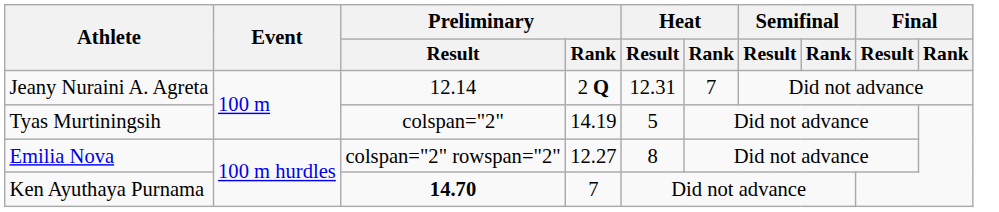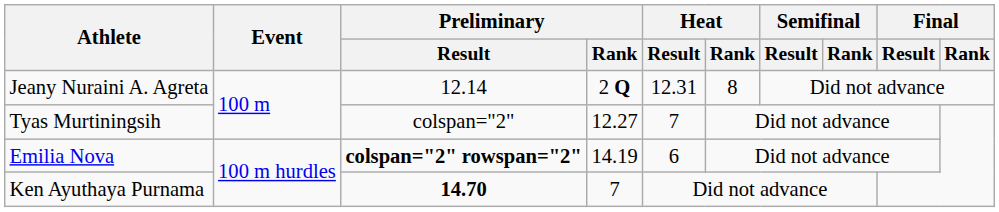(711, 87) 7 -> (732, 87) 8
(593, 121) 14.19 -> (615, 121) 12.27
(653, 121) 5 -> (674, 121) 7
(453, 155) normal -> (464, 155) bold
(593, 155) 12.27 -> (615, 155) 14.19
(653, 155) 8 -> (674, 155) 6
